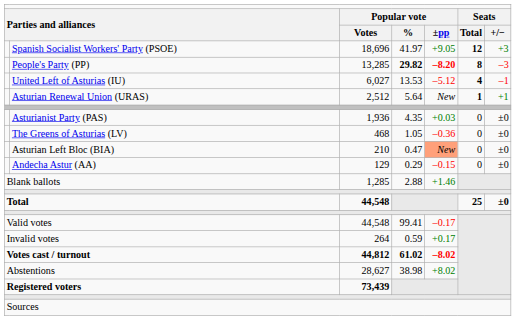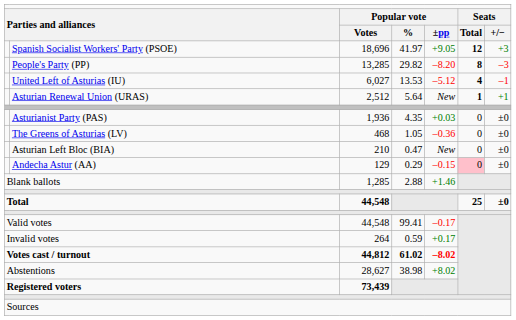(411, 65) bold -> (411, 65) normal
(444, 65) bold -> (444, 65) normal
(446, 149) lightsalmon background -> (446, 149) no background
(479, 165) no background -> (479, 165) pink background
